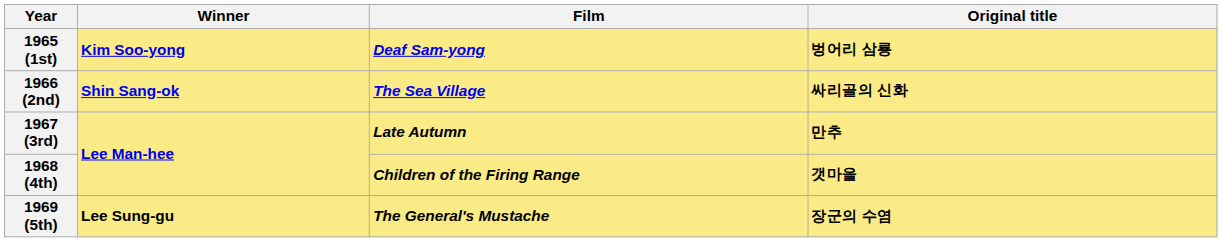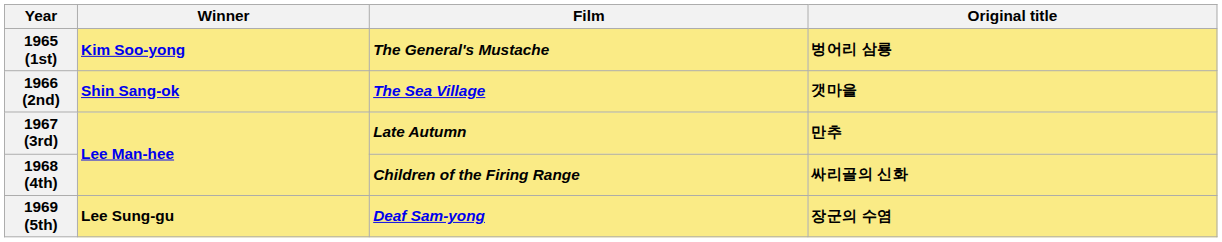(429, 49) Deaf Sam-yong -> (461, 49) The General's Mustache
(860, 90) 싸리골의 신화 -> (834, 90) 갯마을
(834, 174) 갯마을 -> (860, 174) 싸리골의 신화
(461, 216) The General's Mustache -> (429, 216) Deaf Sam-yong
